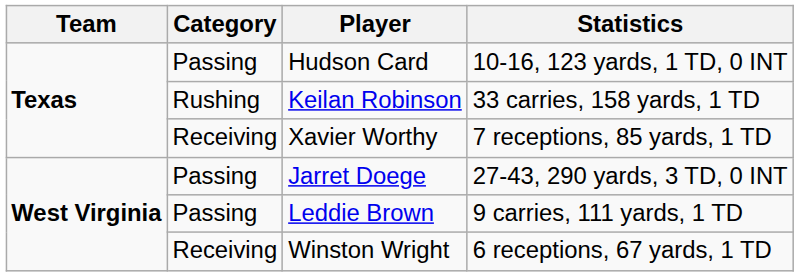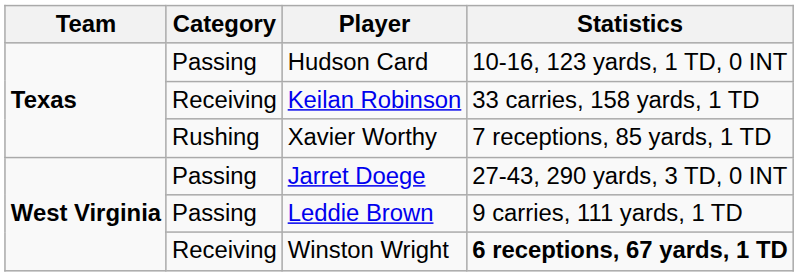(216, 99) Rushing -> (224, 99) Receiving
(225, 137) Receiving -> (216, 137) Rushing
(622, 251) normal -> (630, 251) bold
